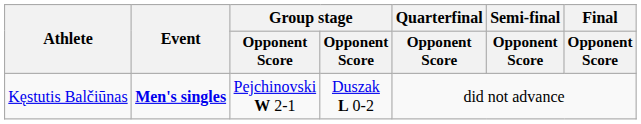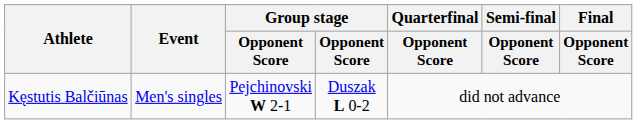(181, 96) bold -> (179, 96) normal
